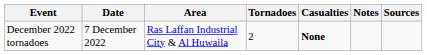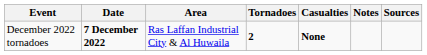(110, 36) normal -> (111, 36) bold
(251, 36) normal -> (251, 36) bold
